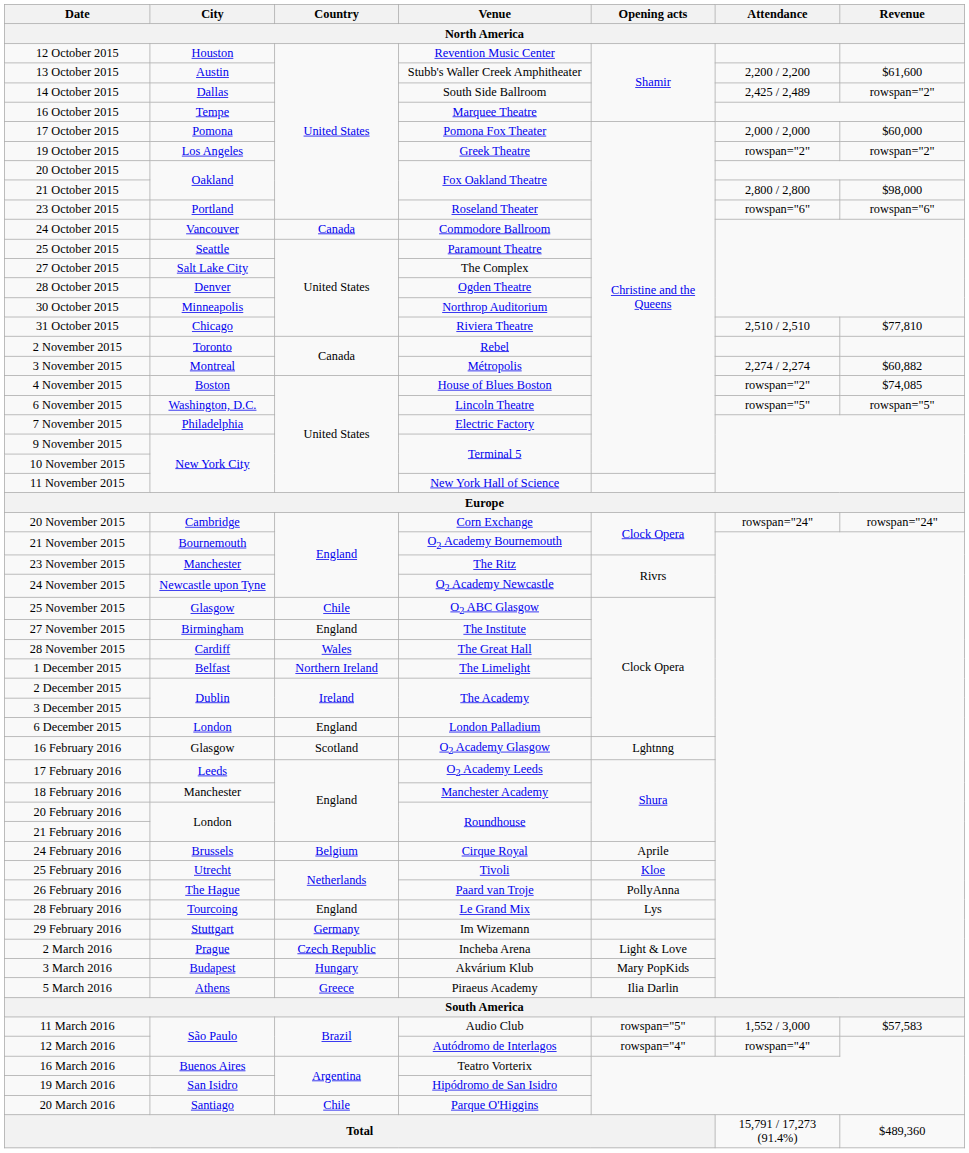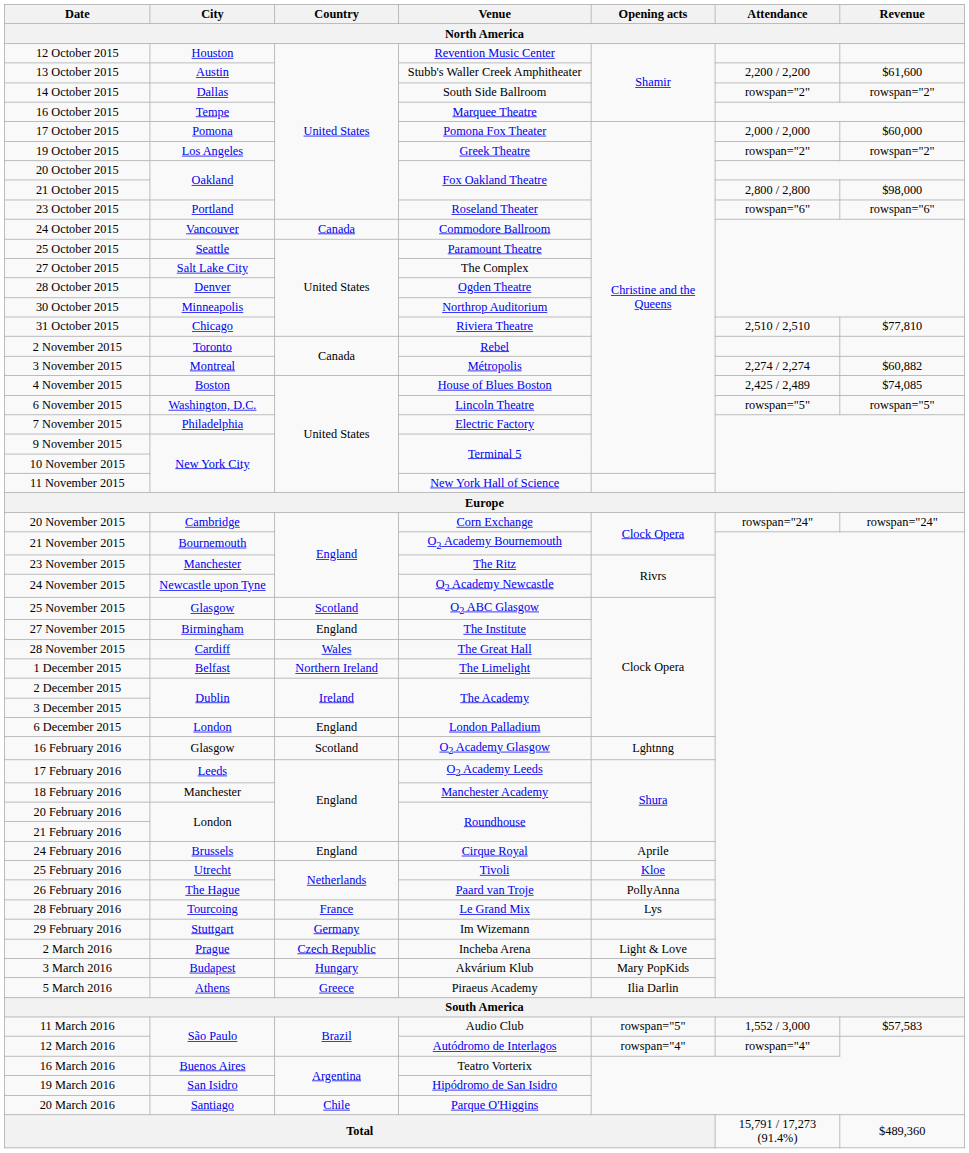(777, 92) 2,425 / 2,489 -> (777, 92) rowspan="2"
(777, 385) rowspan="2" -> (777, 385) 2,425 / 2,489
(337, 608) Chile -> (337, 608) Scotland
(337, 851) Belgium -> (337, 851) England
(337, 909) England -> (337, 909) France
